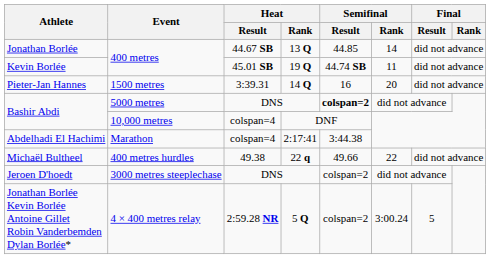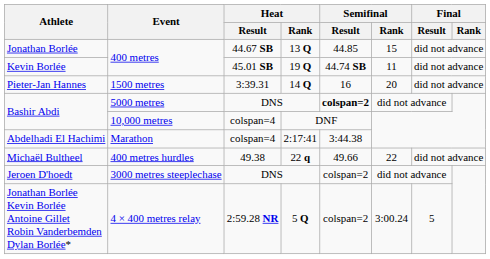(392, 49) 14 -> (392, 49) 15
